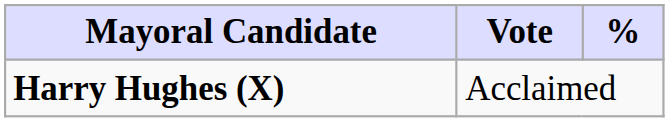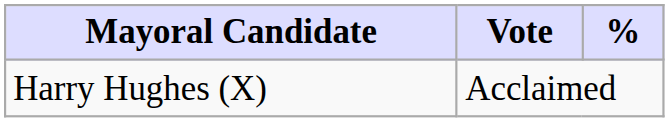(149, 87) bold -> (140, 87) normal
